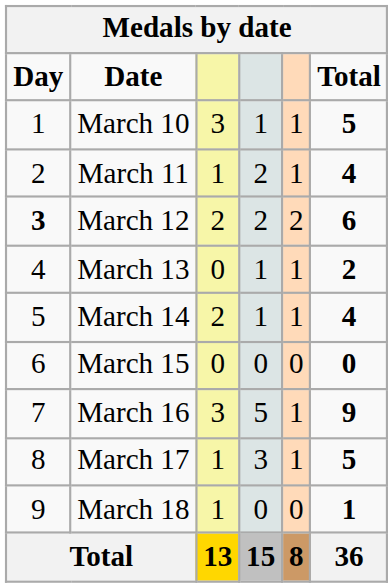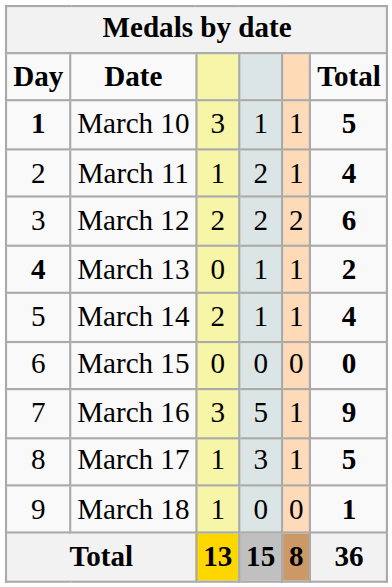(38, 124) normal -> (38, 124) bold
(38, 220) bold -> (38, 220) normal
(38, 268) normal -> (38, 268) bold
